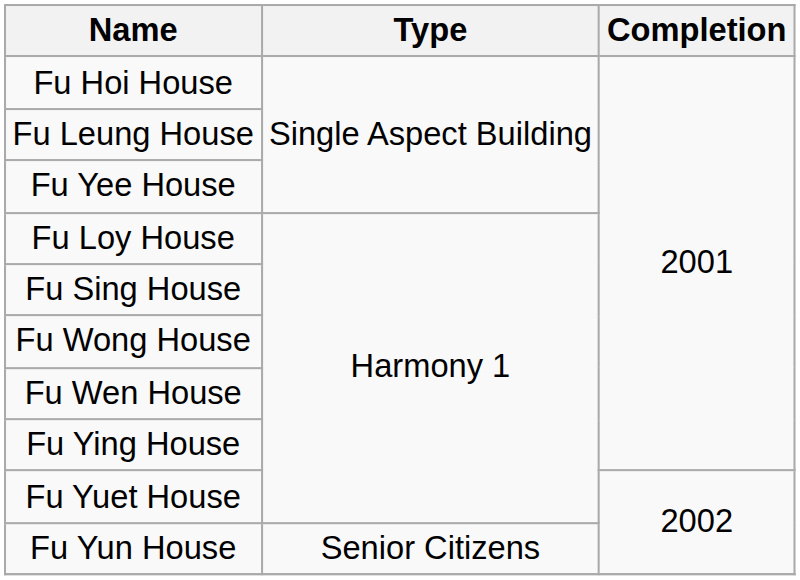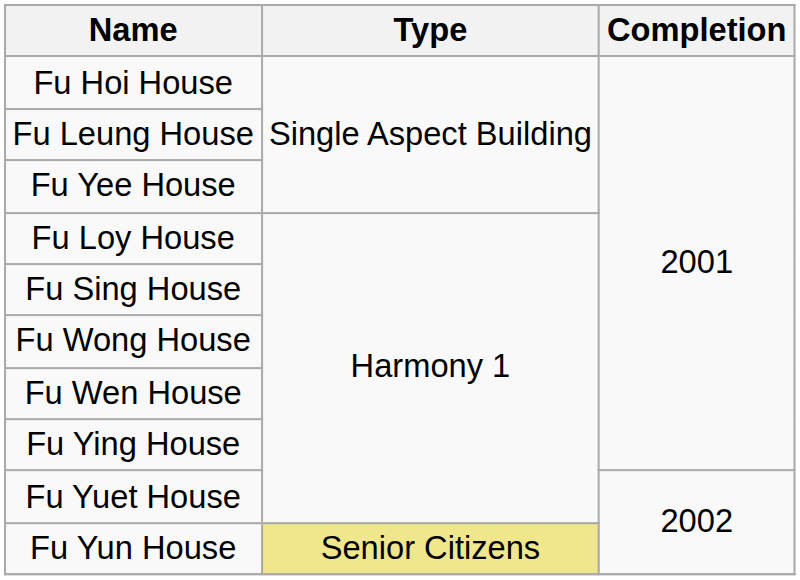(430, 548) no background -> (430, 548) khaki background
